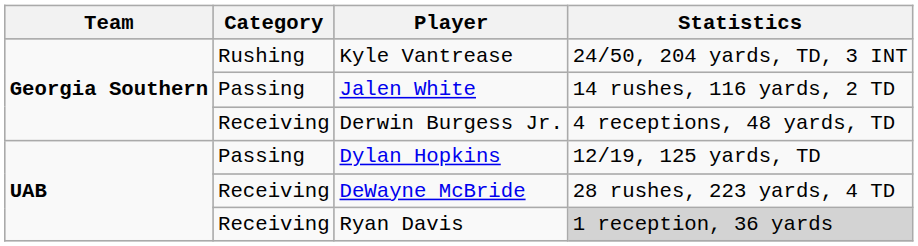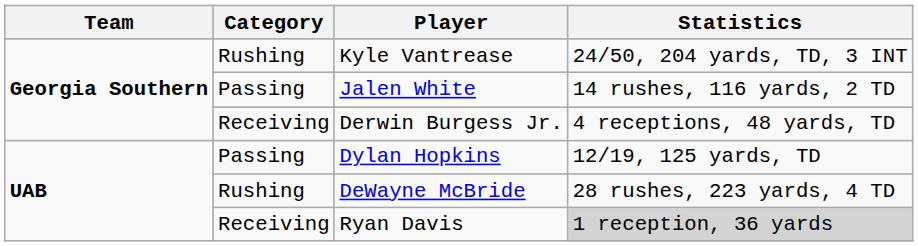(274, 191) Receiving -> (261, 191) Rushing
